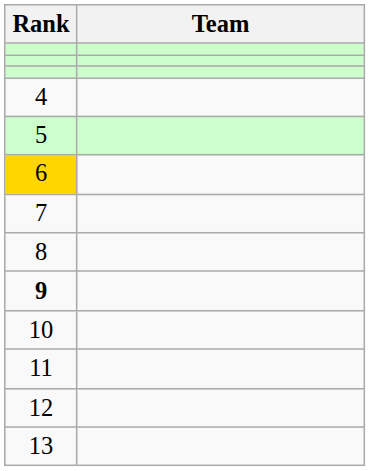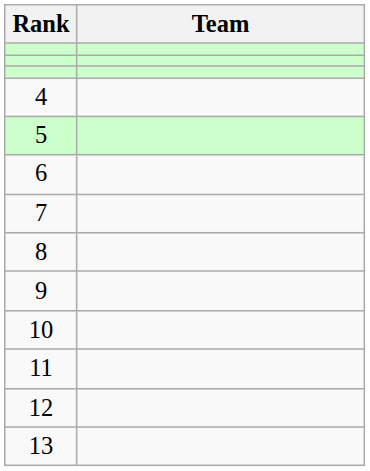(41, 174) gold background -> (41, 174) no background
(41, 290) bold -> (41, 290) normal
